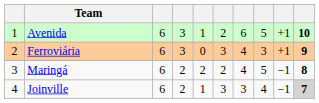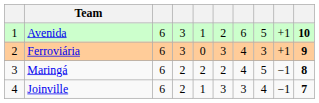(304, 88) lightgrey background -> (304, 88) no background
